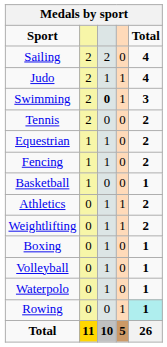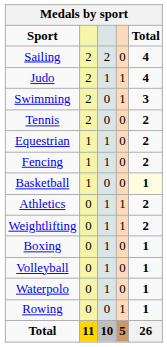(107, 99) bold -> (107, 99) normal
(146, 183) no background -> (146, 183) lightyellow background
(146, 310) paleturquoise background -> (146, 310) no background
